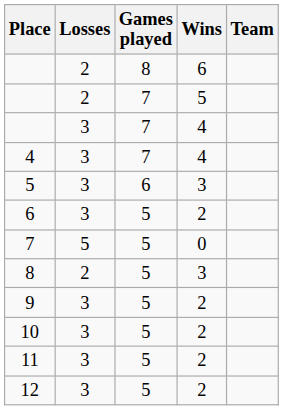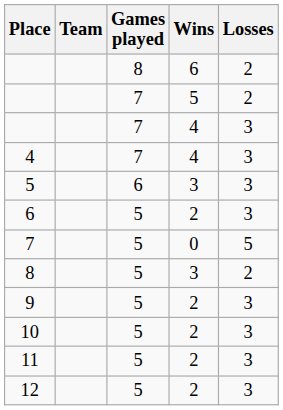columns swapped: (252, 29) <-> (85, 29)
